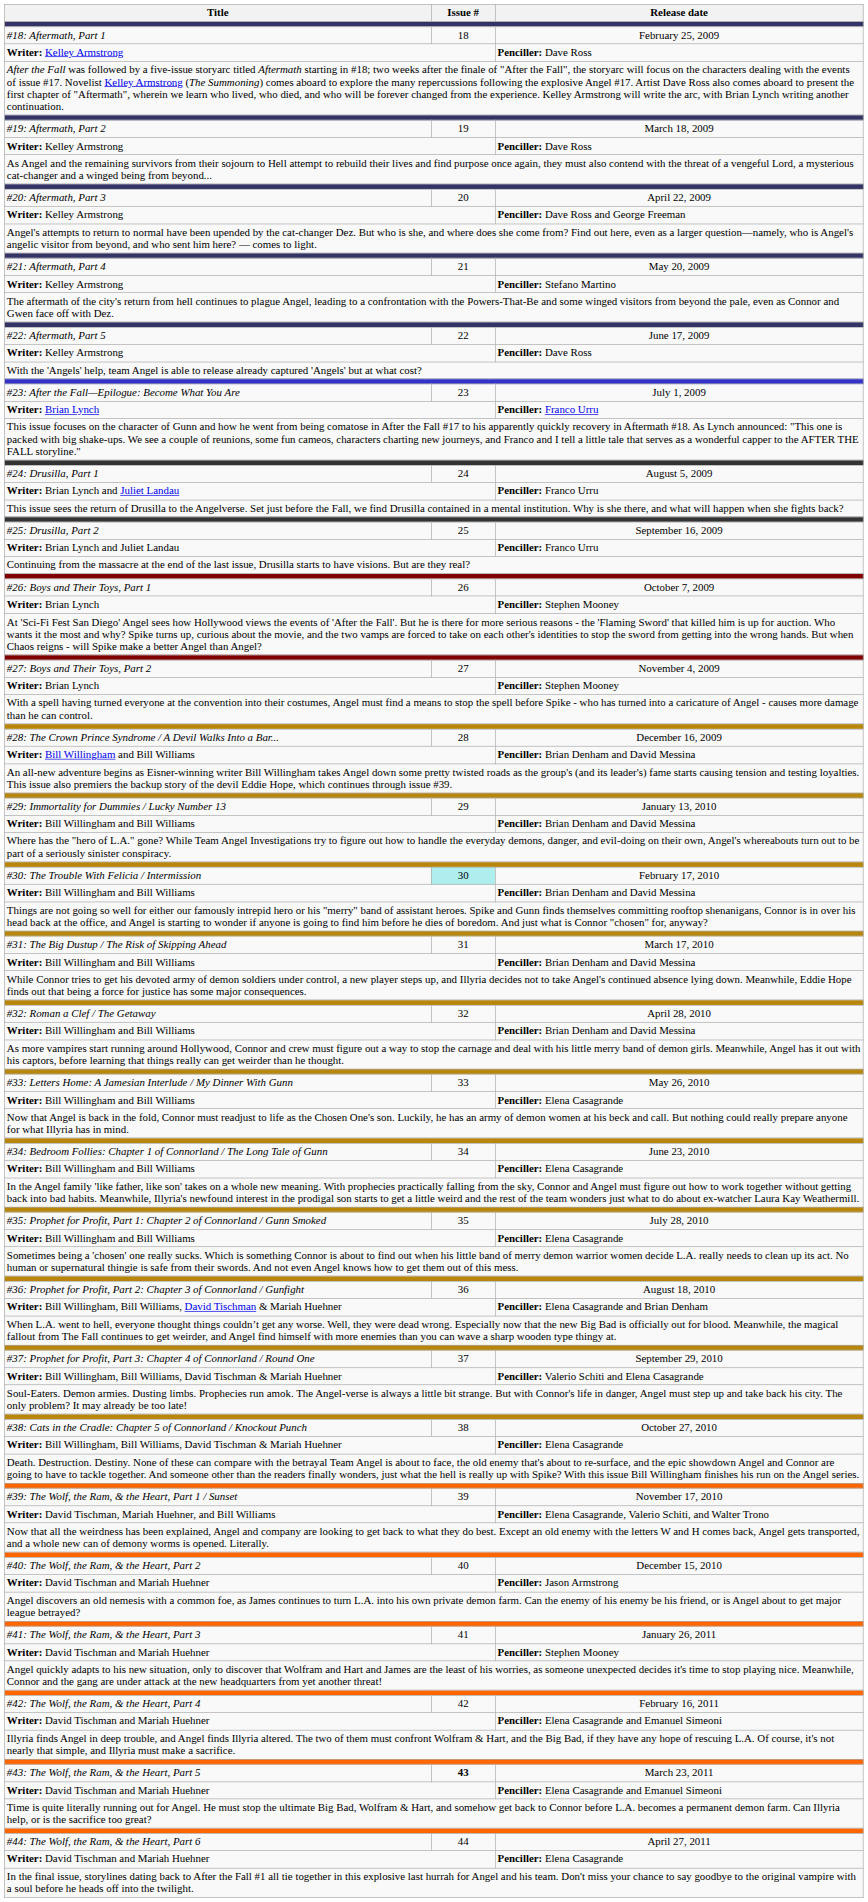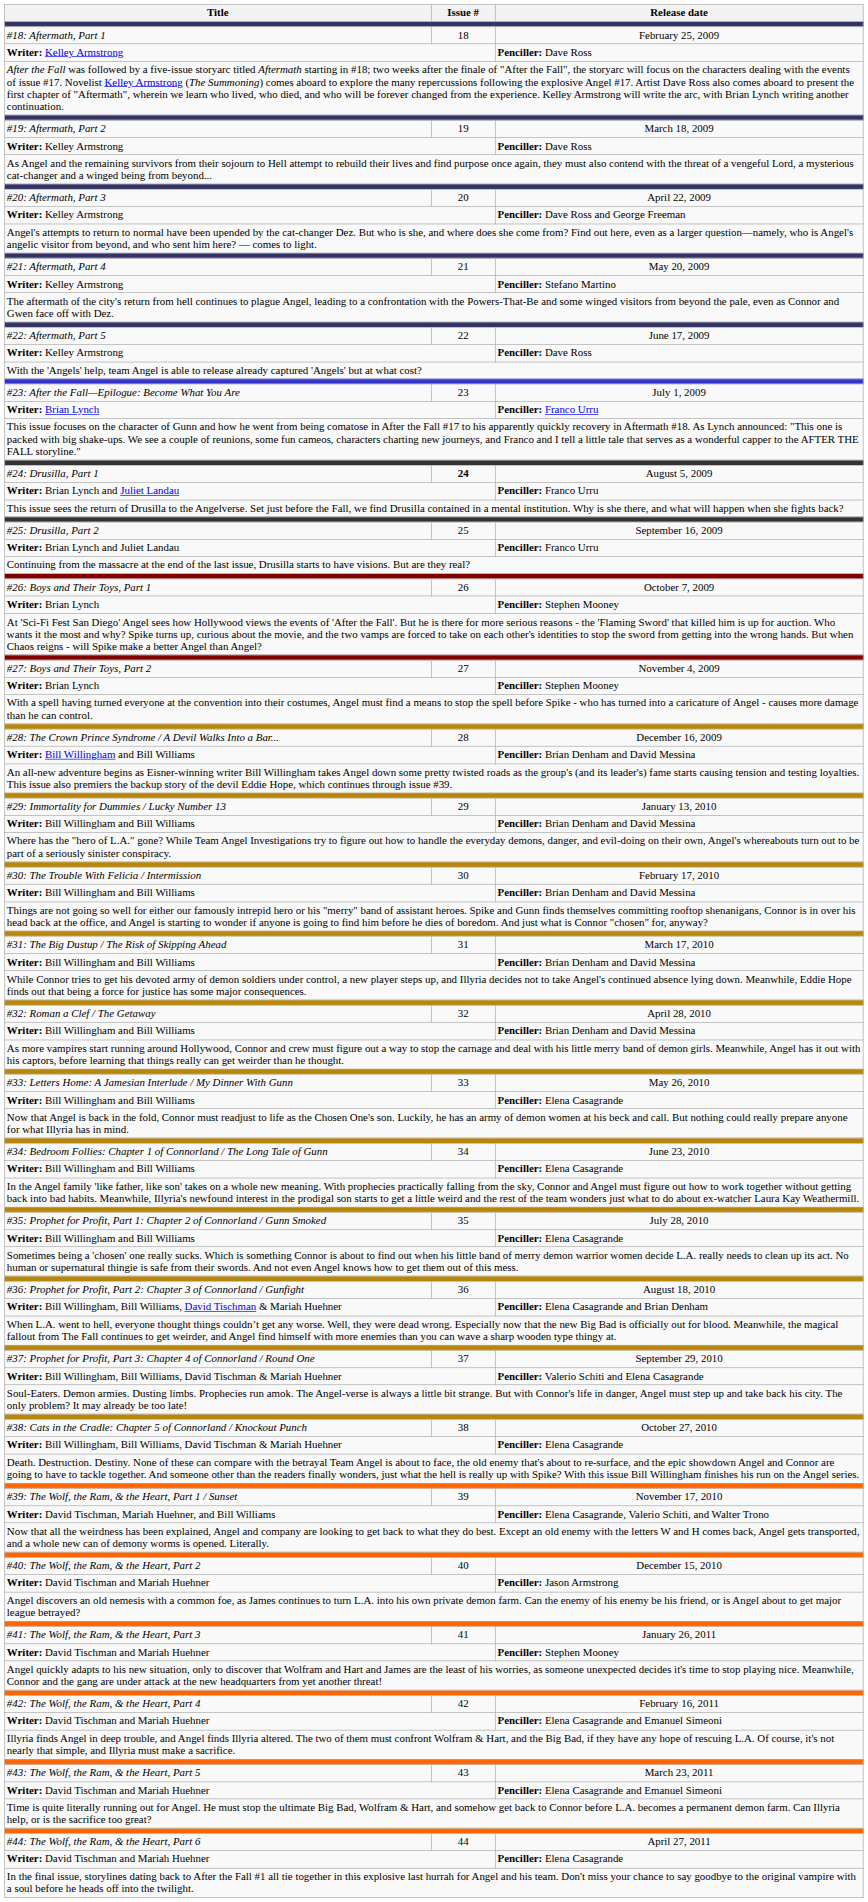(463, 473) normal -> (463, 473) bold
(463, 875) paleturquoise background -> (463, 875) no background
(463, 1773) bold -> (463, 1773) normal
